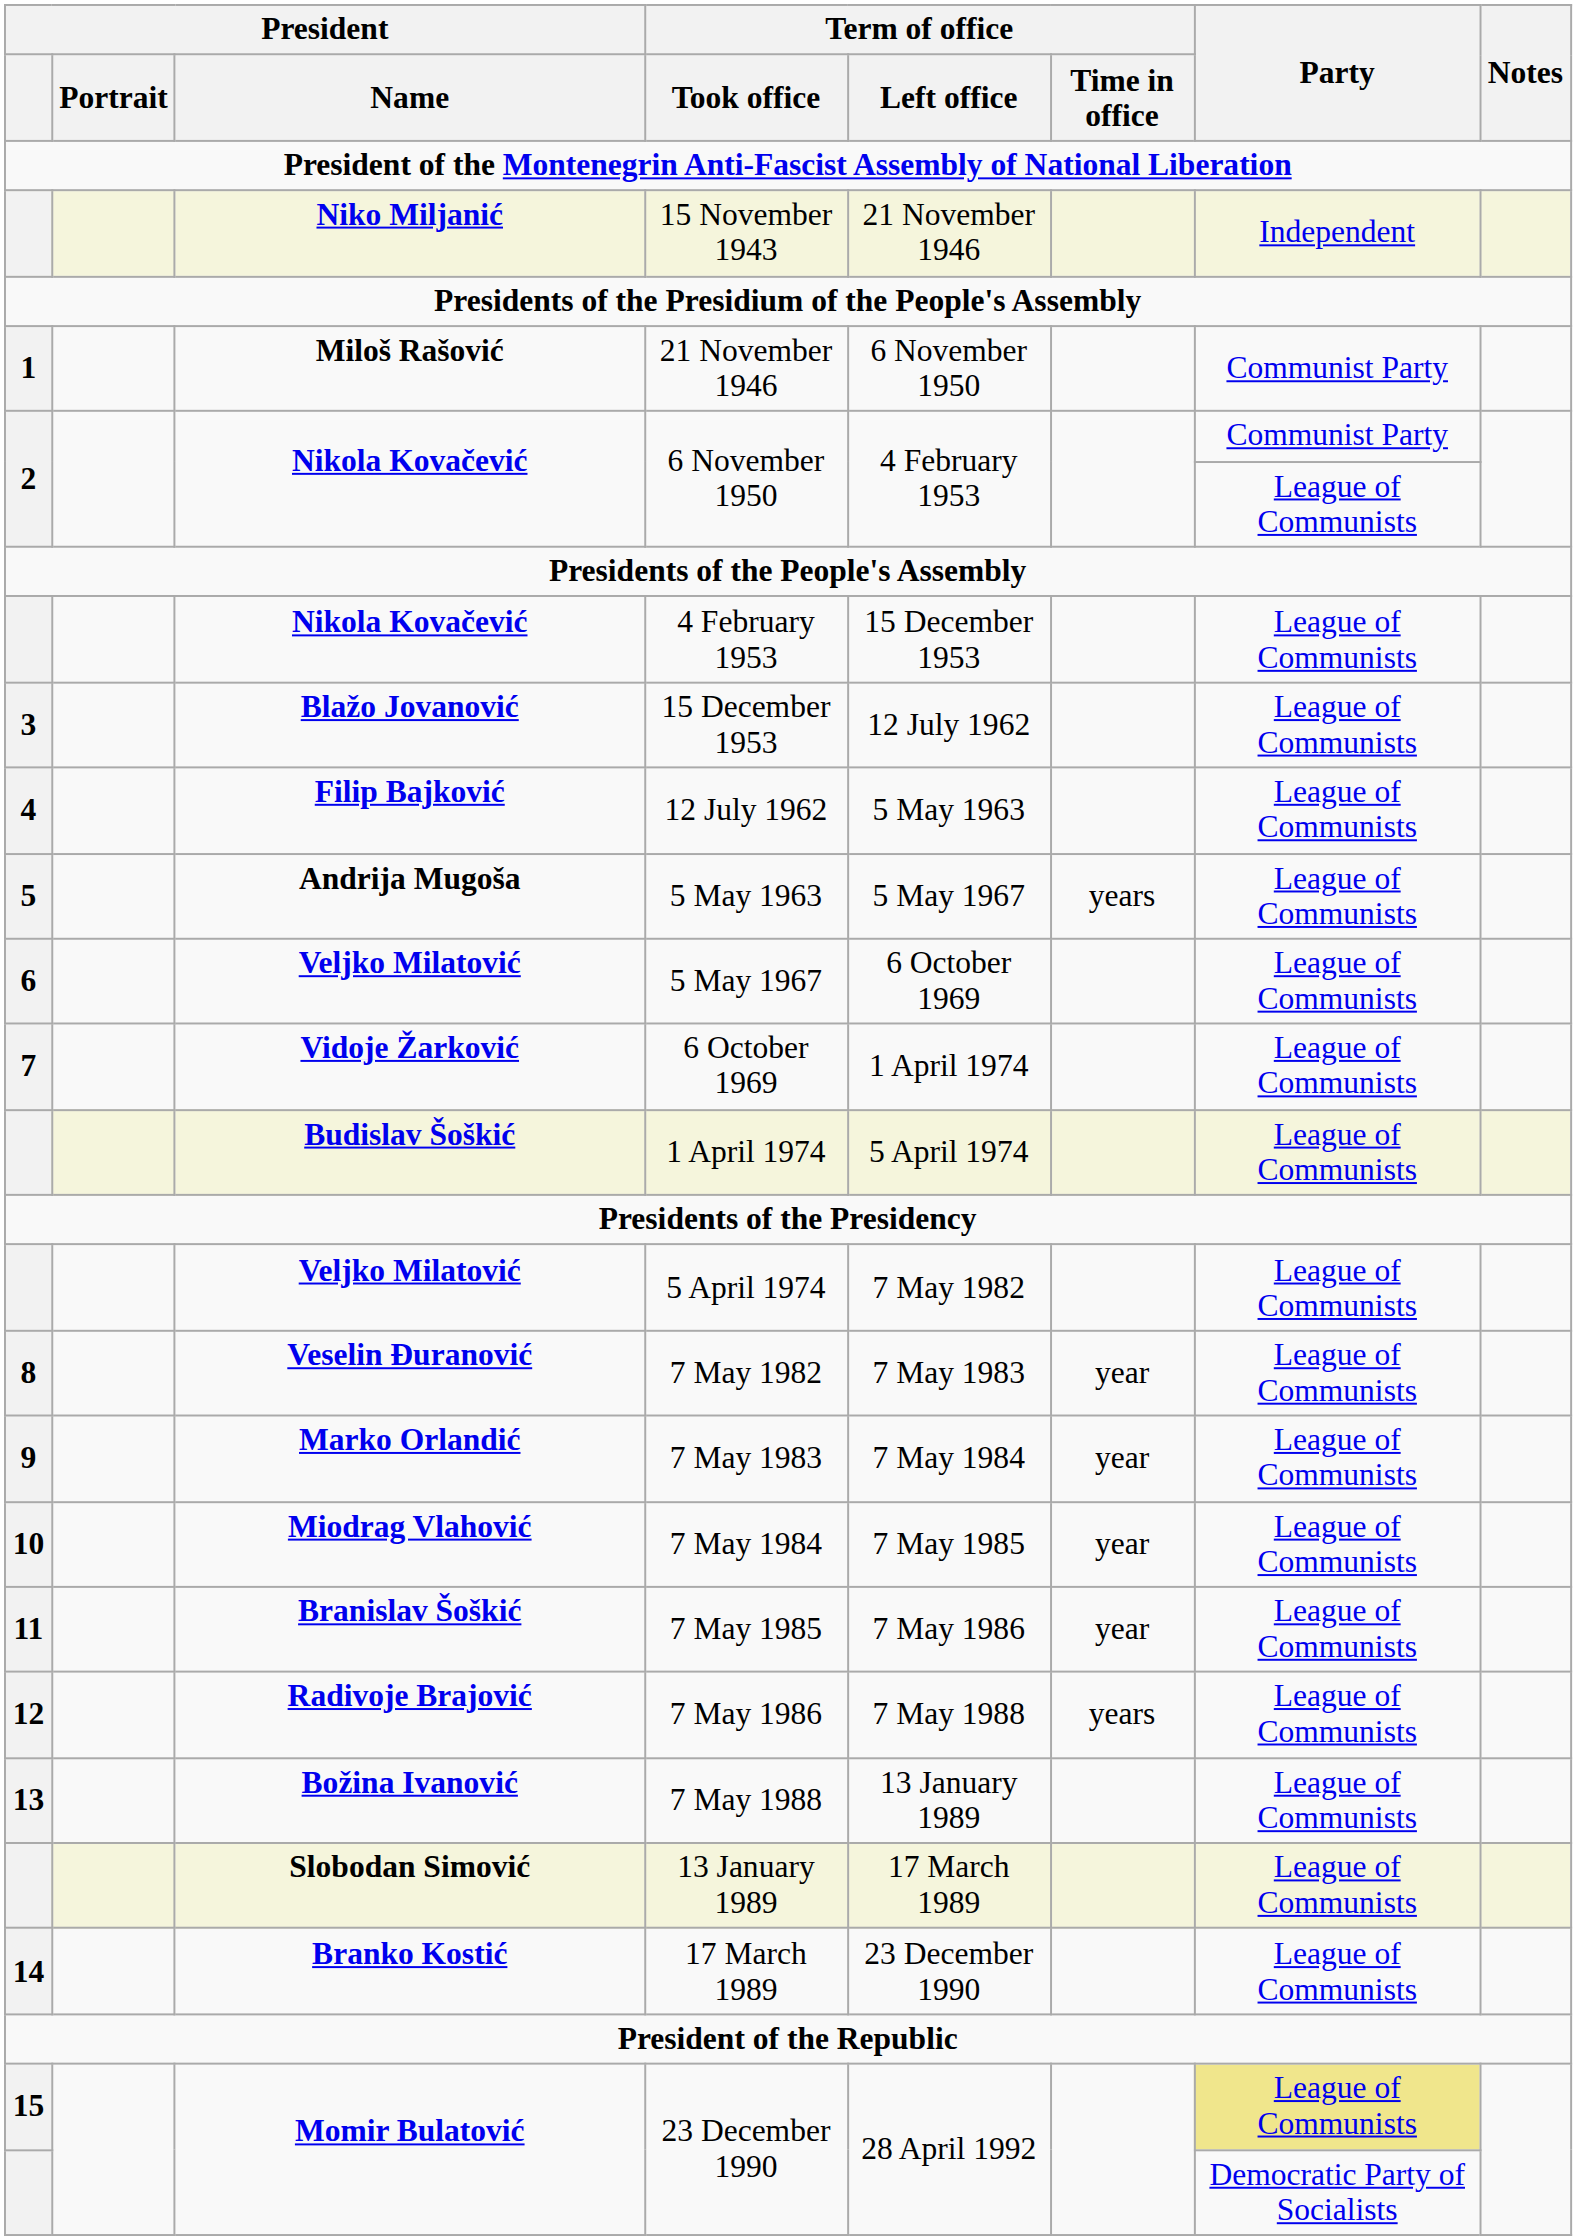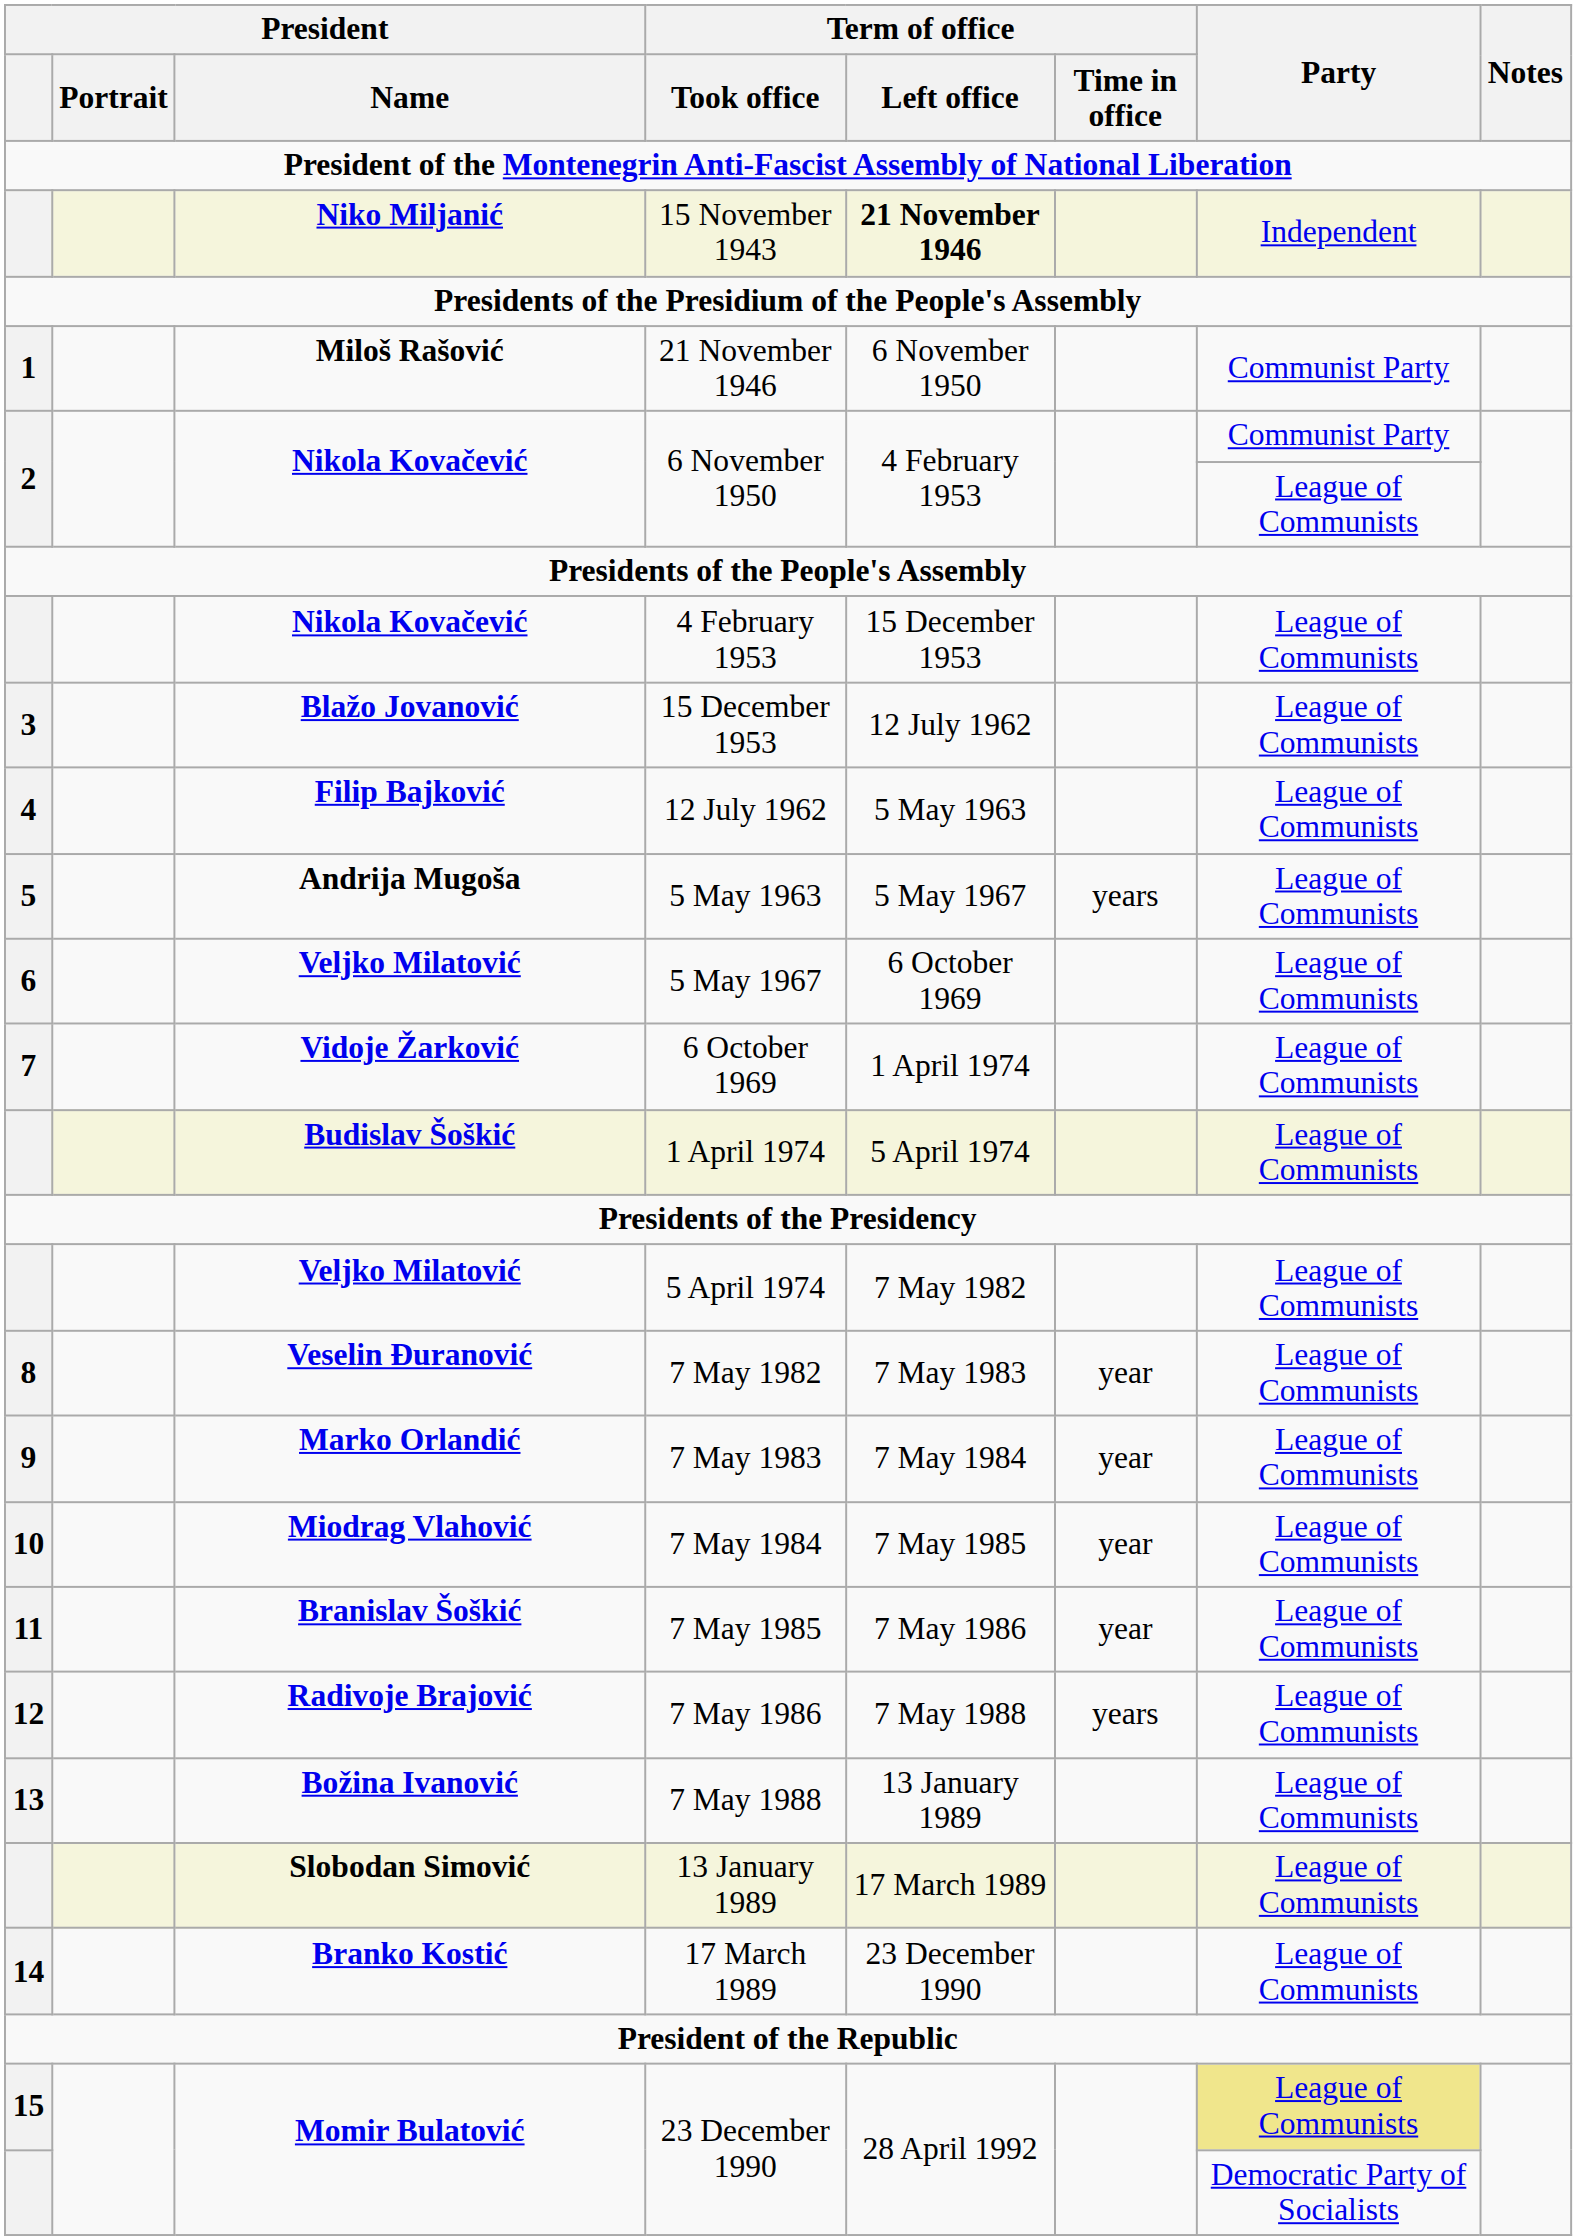(949, 232) normal -> (950, 232) bold
